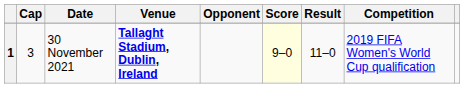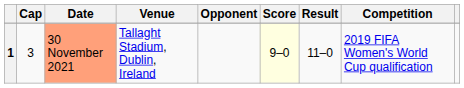(75, 53) no background -> (75, 53) lightsalmon background
(144, 53) bold -> (143, 53) normal
